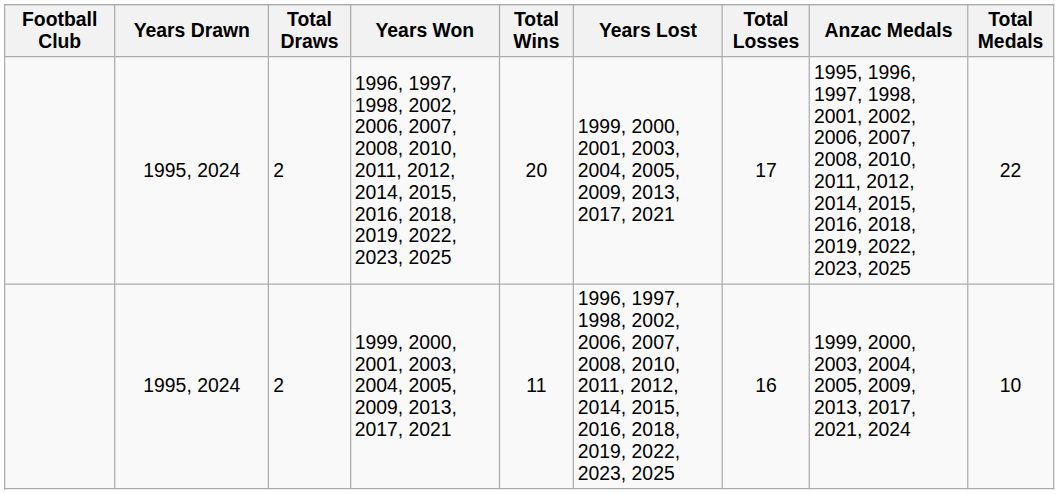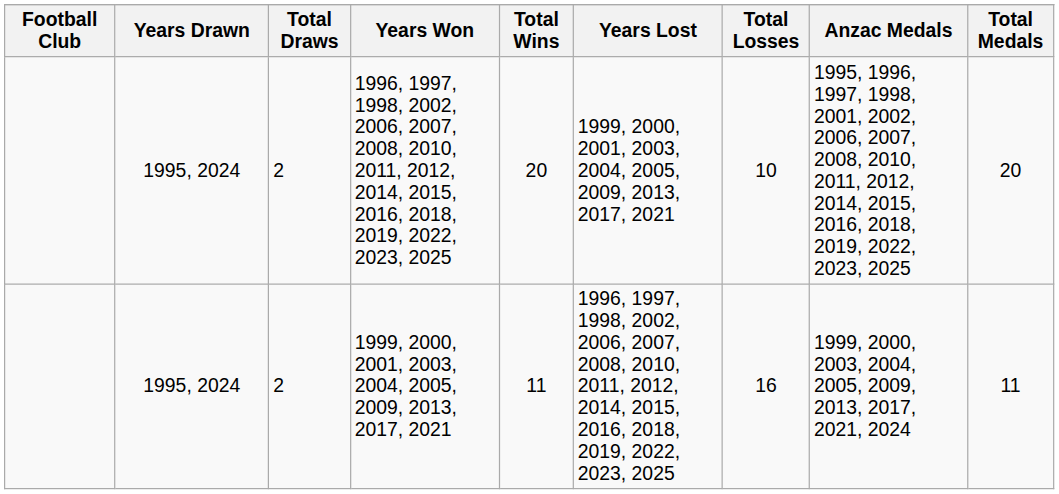(766, 170) 17 -> (766, 170) 10
(1011, 170) 22 -> (1011, 170) 20
(1011, 386) 10 -> (1011, 386) 11
